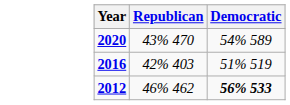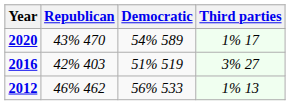+ column: (240, 16)
(246, 88) bold -> (157, 88) normal
